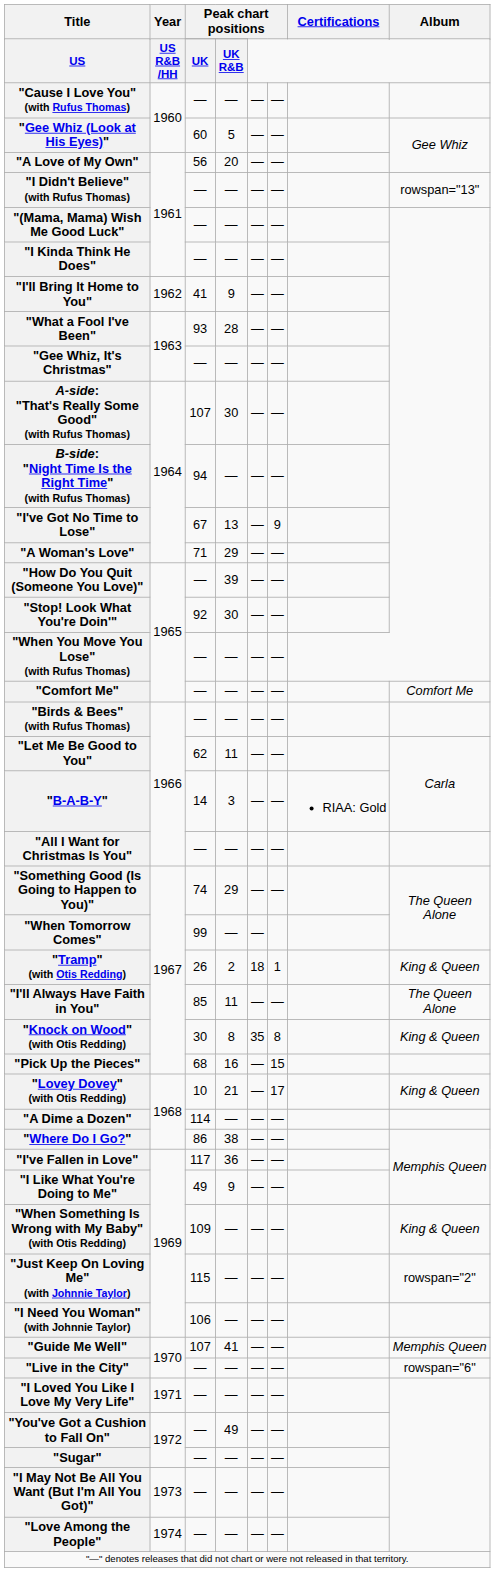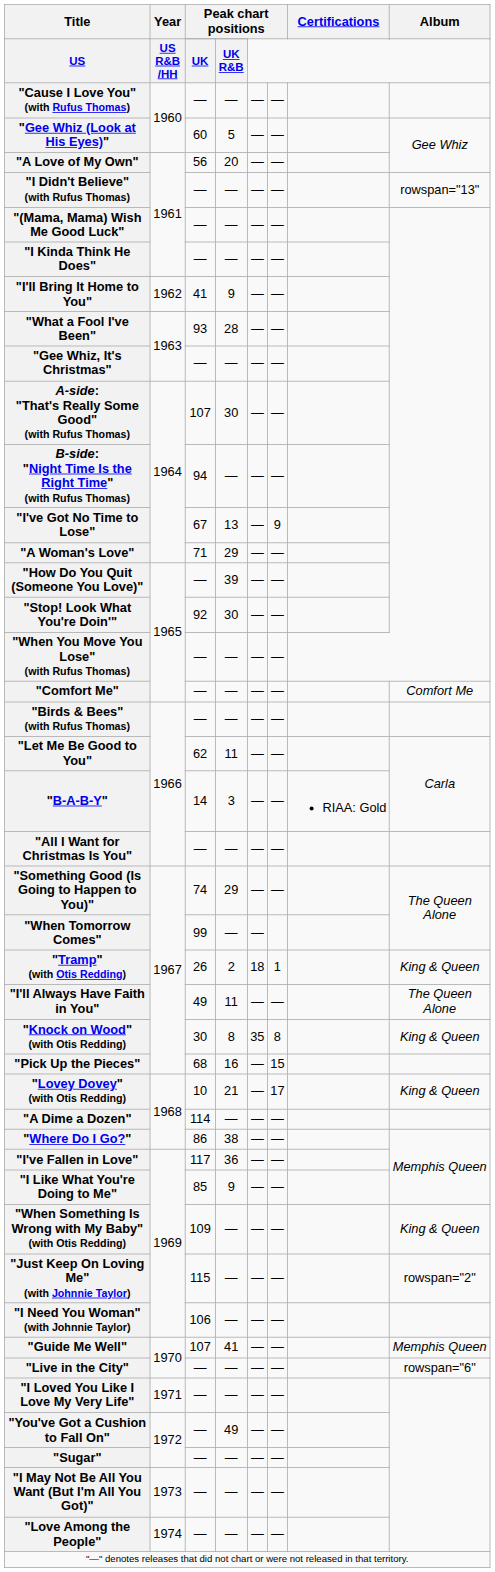(200, 1001) 85 -> (200, 1001) 49
(200, 1187) 49 -> (200, 1187) 85
